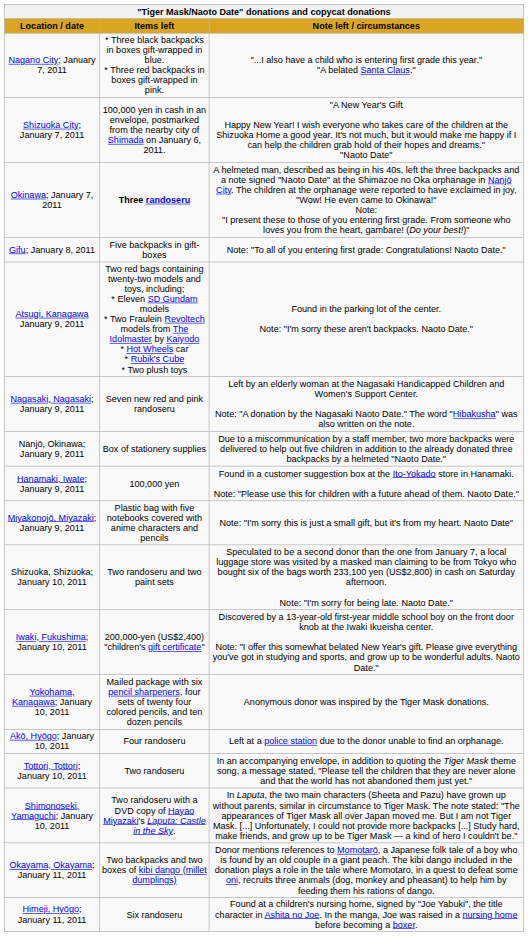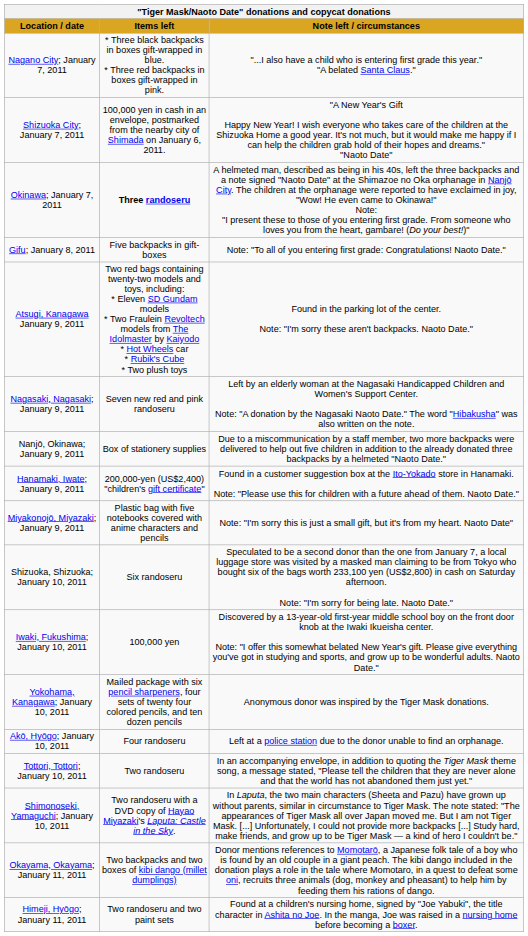(154, 484) 100,000 yen -> (154, 484) 200,000-yen (US$2,400) "children's gift certificate"
(154, 578) Two randoseru and two paint sets -> (154, 578) Six randoseru
(154, 643) 200,000-yen (US$2,400) "children's gift certificate" -> (154, 643) 100,000 yen
(154, 915) Six randoseru -> (154, 915) Two randoseru and two paint sets
